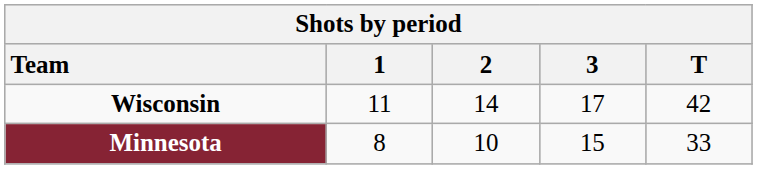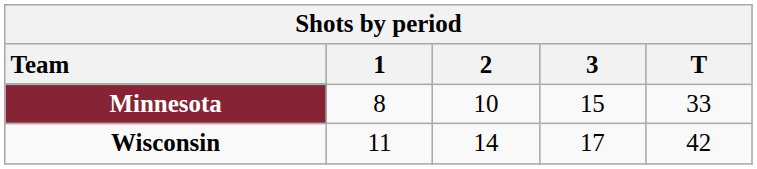rows swapped: (166, 103) <-> (166, 143)
